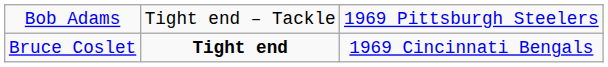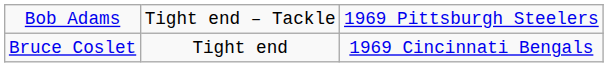(240, 48) bold -> (240, 48) normal
